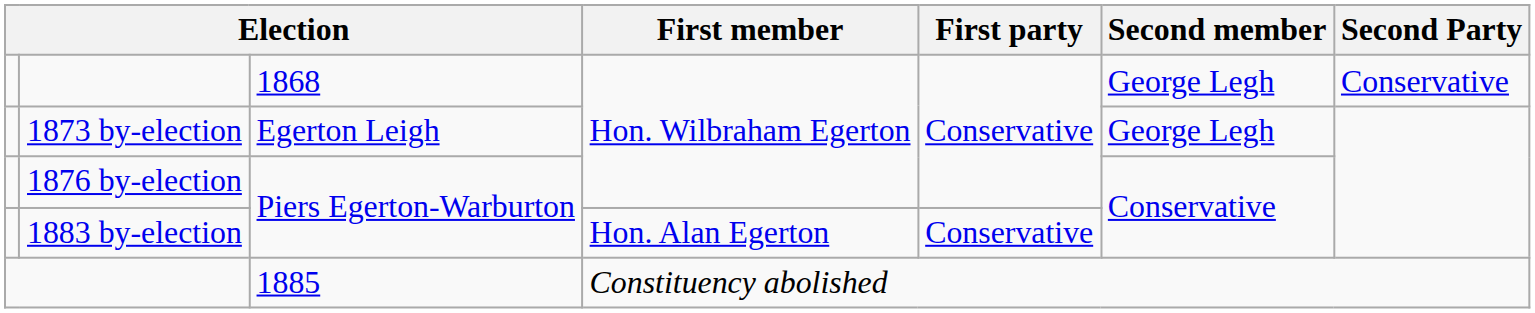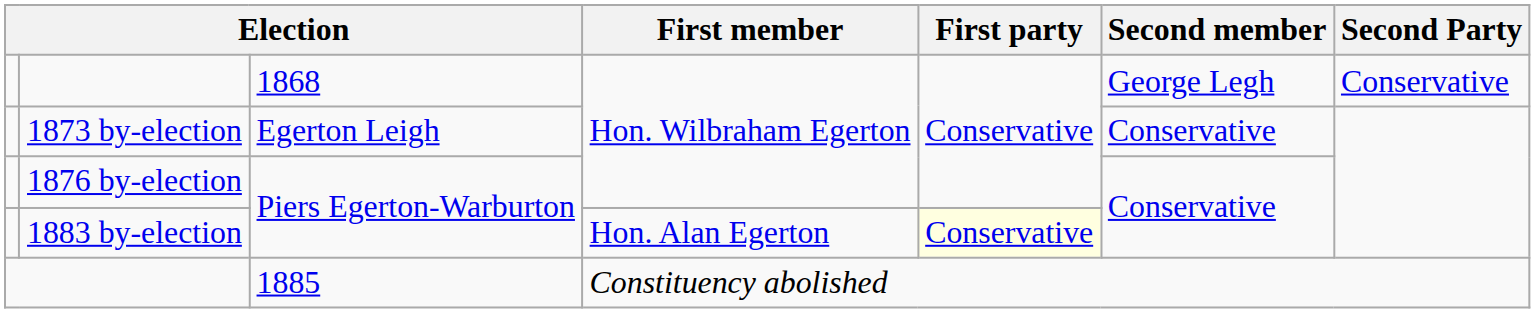(1191, 130) George Legh -> (1192, 130) Conservative
(1009, 231) no background -> (1009, 231) lightyellow background
